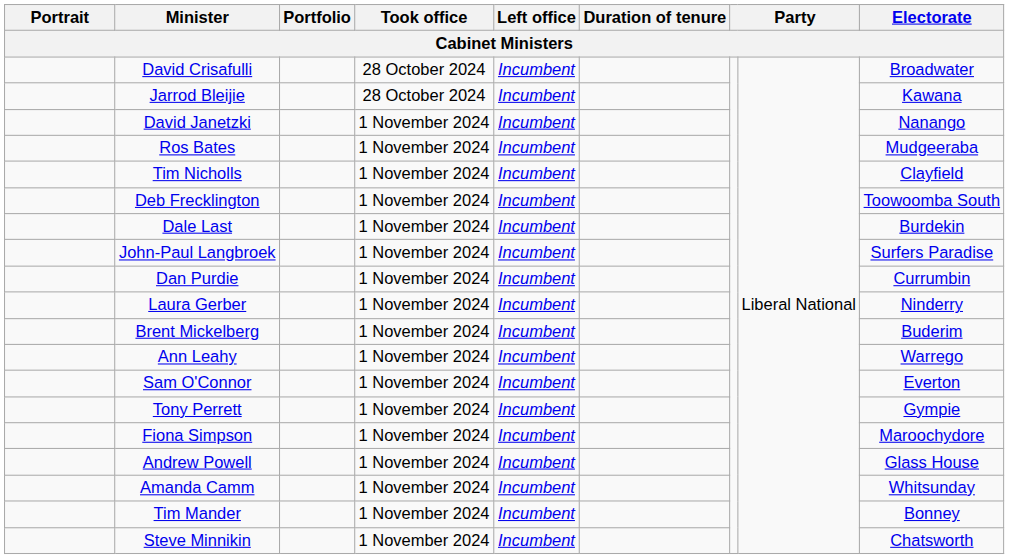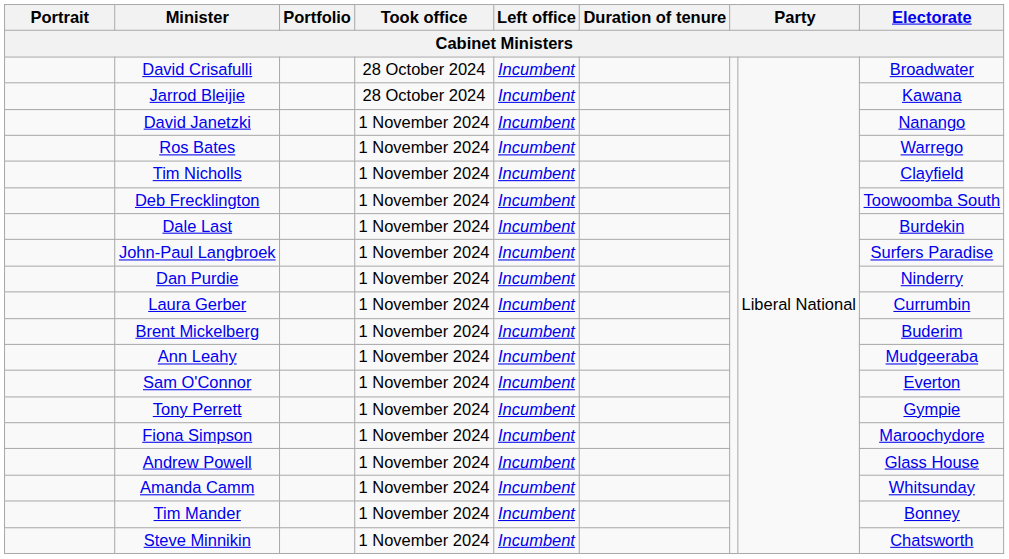(932, 148) Mudgeeraba -> (932, 148) Warrego
(932, 278) Currumbin -> (932, 278) Ninderry
(932, 305) Ninderry -> (932, 305) Currumbin
(932, 357) Warrego -> (932, 357) Mudgeeraba
